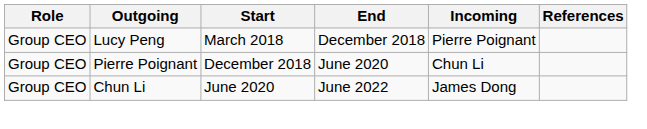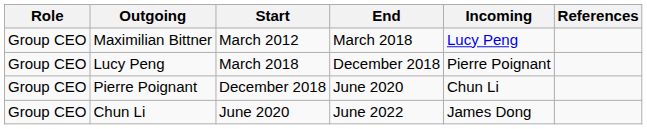+ row: (153, 40)
